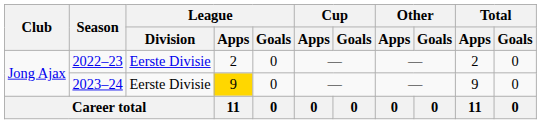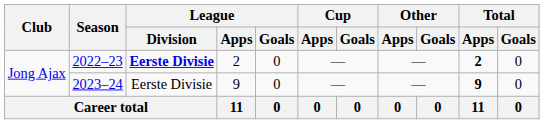(170, 61) normal -> (172, 61) bold
(475, 61) normal -> (478, 61) bold
(233, 84) gold background -> (236, 84) no background
(475, 84) normal -> (478, 84) bold
